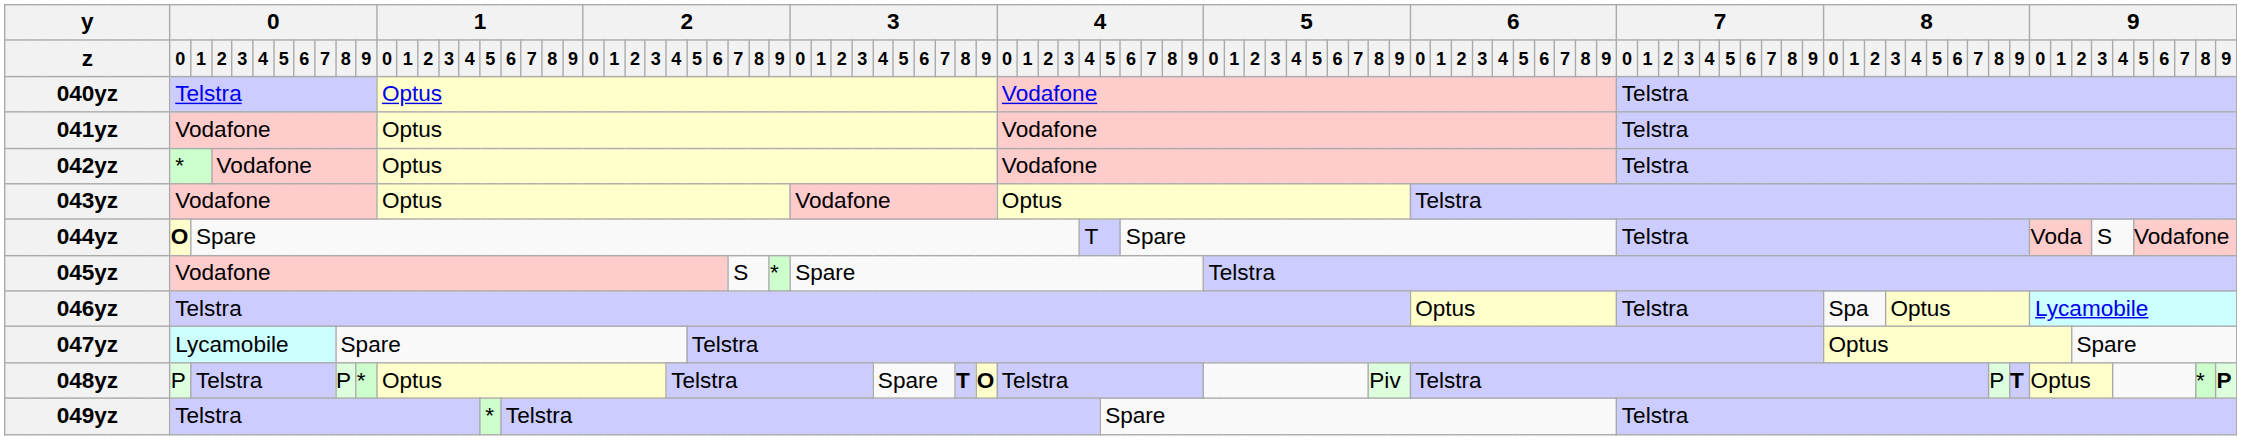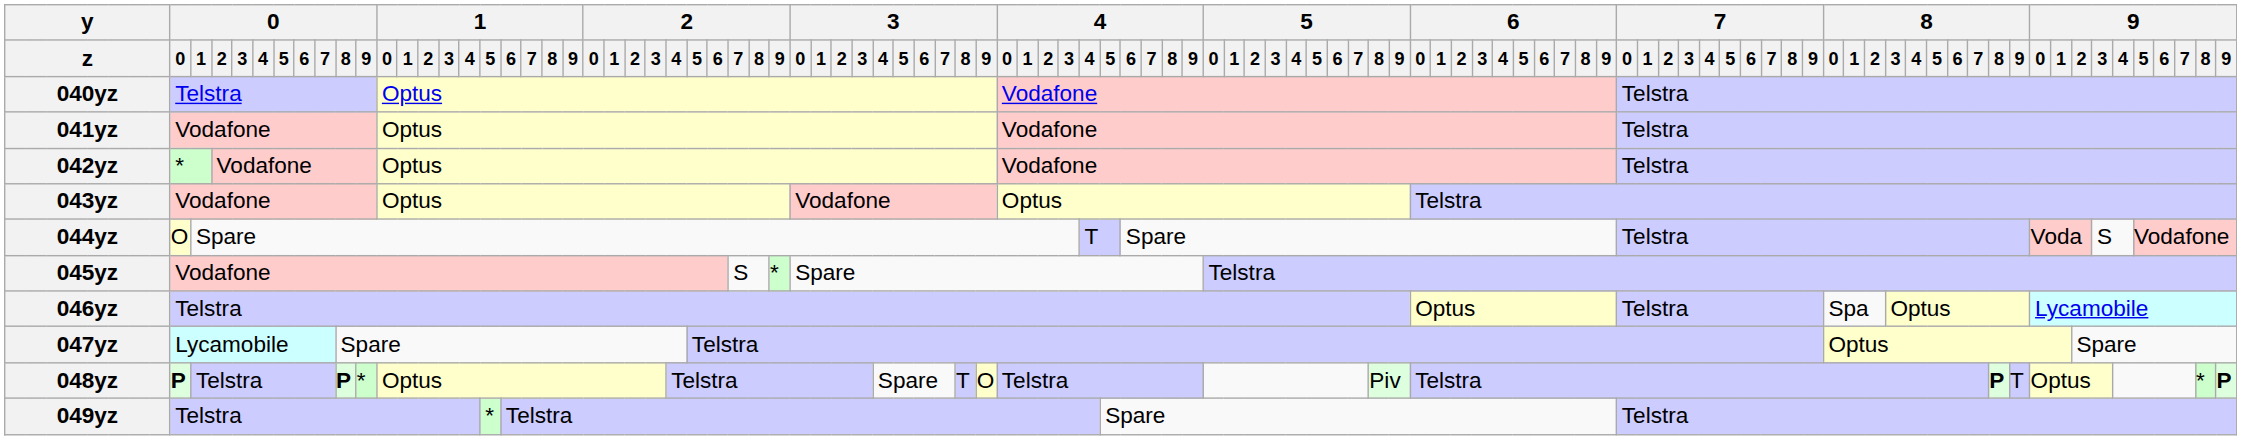(180, 237) bold -> (180, 237) normal
(178, 380) normal -> (178, 380) bold
(344, 380) normal -> (344, 380) bold
(963, 380) bold -> (963, 380) normal
(985, 380) bold -> (985, 380) normal
(1997, 380) normal -> (1997, 380) bold
(2017, 380) bold -> (2017, 380) normal
